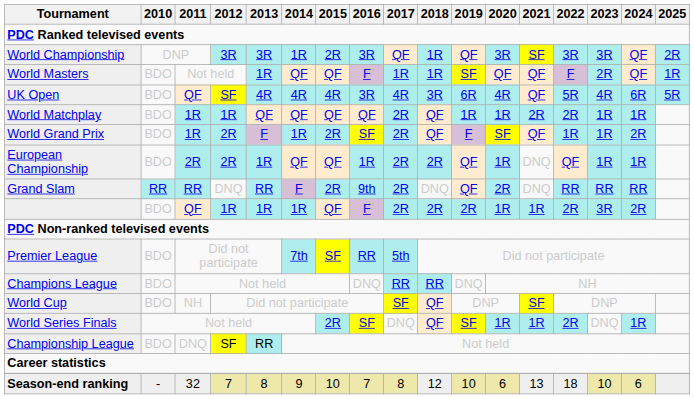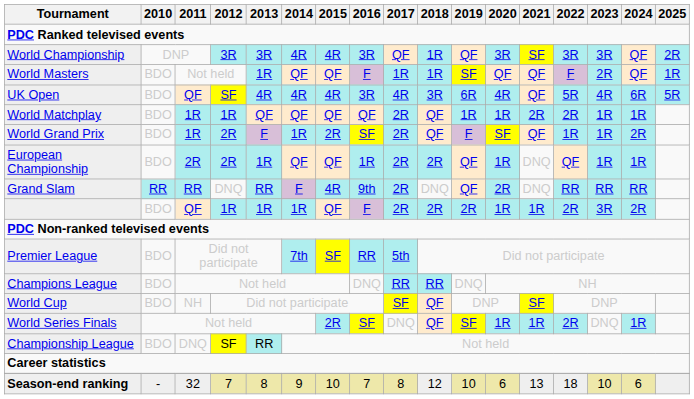(299, 54) 1R -> (299, 54) 4R
(333, 54) 2R -> (333, 54) 4R
(333, 189) 2R -> (333, 189) 4R
